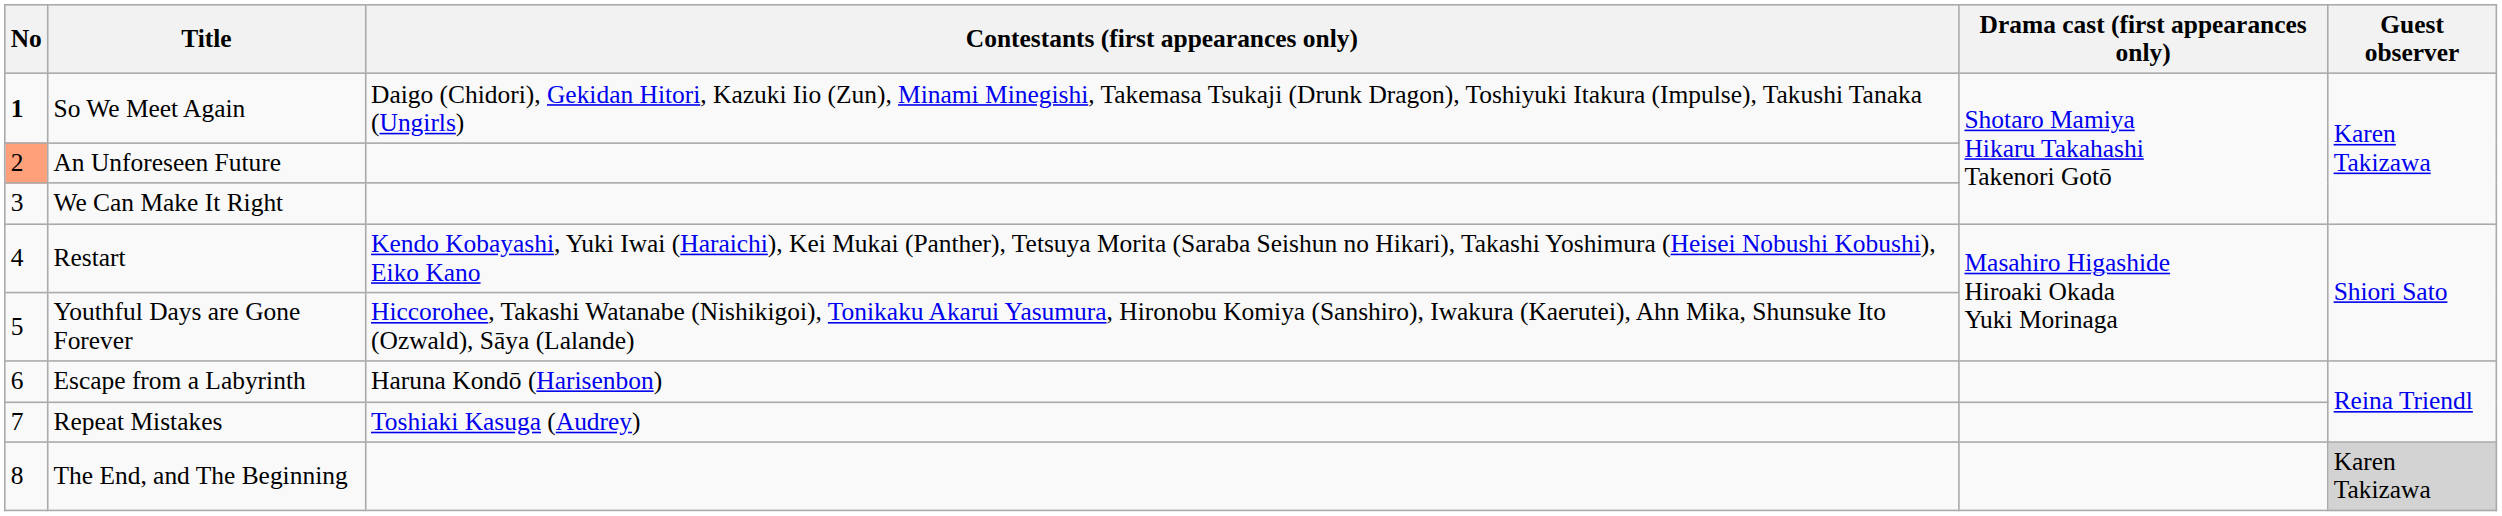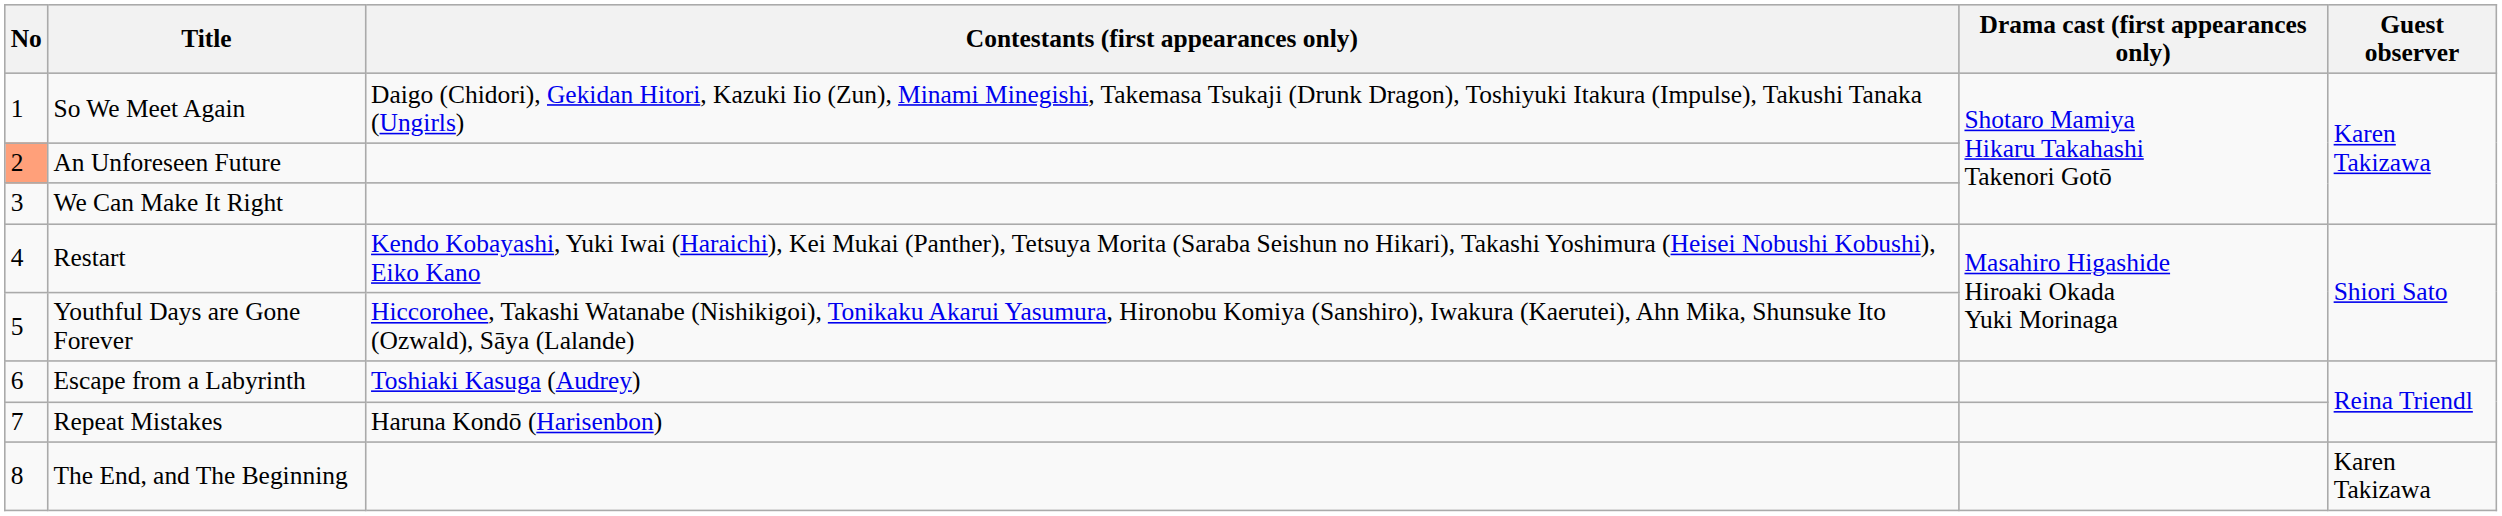(17, 107) bold -> (17, 107) normal
(517, 381) Haruna Kondō (Harisenbon) -> (506, 381) Toshiaki Kasuga (Audrey)
(506, 421) Toshiaki Kasuga (Audrey) -> (517, 421) Haruna Kondō (Harisenbon)
(2382, 476) lightgrey background -> (2382, 476) no background
